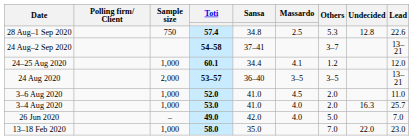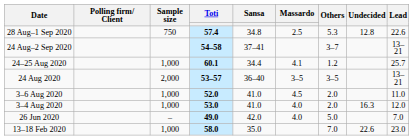(398, 63) 12.0 -> (398, 63) 25.7
(398, 106) 25.7 -> (398, 106) 12.0
(367, 129) 22.0 -> (367, 129) 22.6
